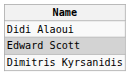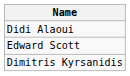(43, 46) lightgrey background -> (43, 46) no background
